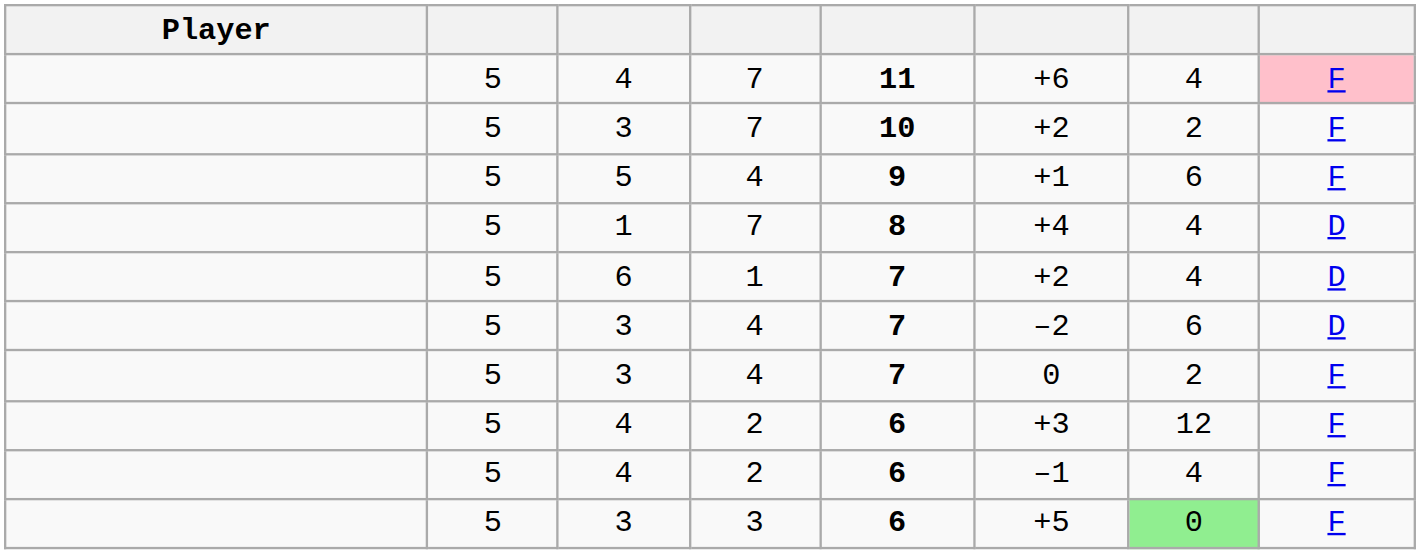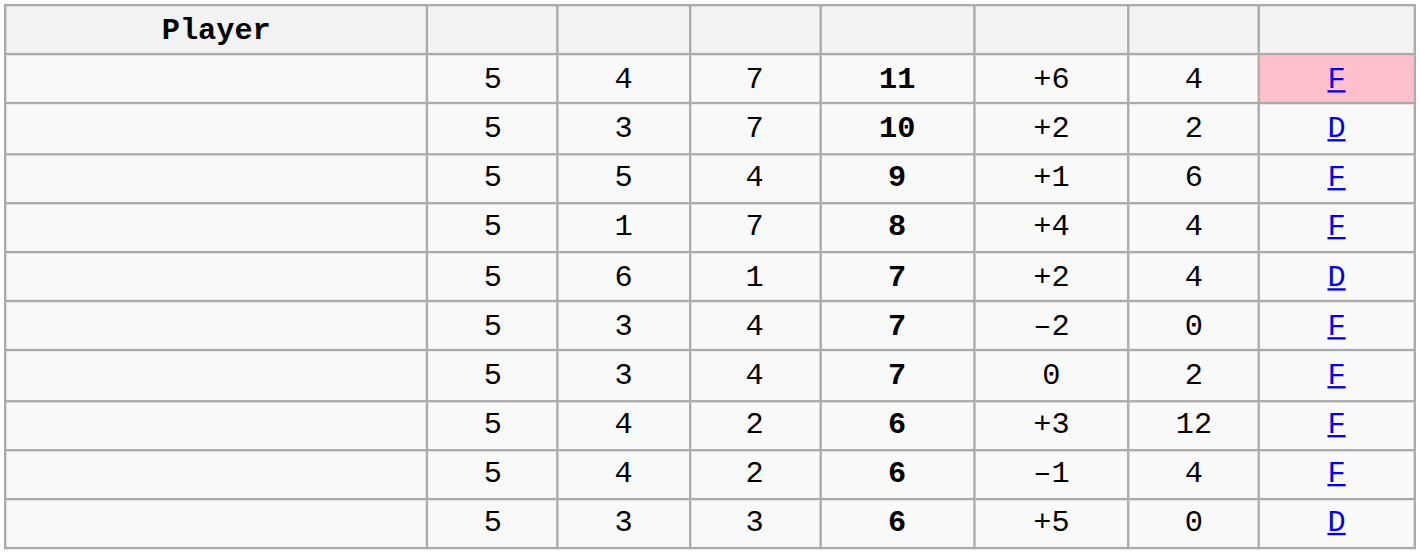(1337, 129) F -> (1337, 129) D
(1337, 227) D -> (1337, 227) F
(1194, 326) 6 -> (1194, 326) 0
(1337, 326) D -> (1337, 326) F
(1194, 524) lightgreen background -> (1194, 524) no background
(1337, 524) F -> (1337, 524) D
